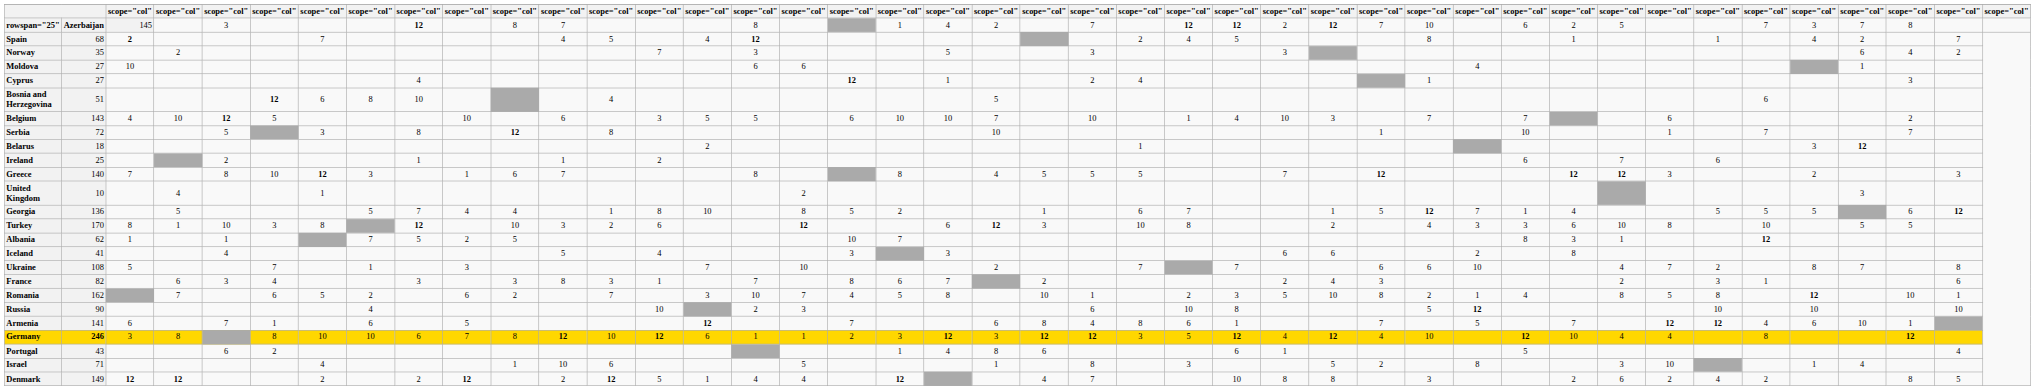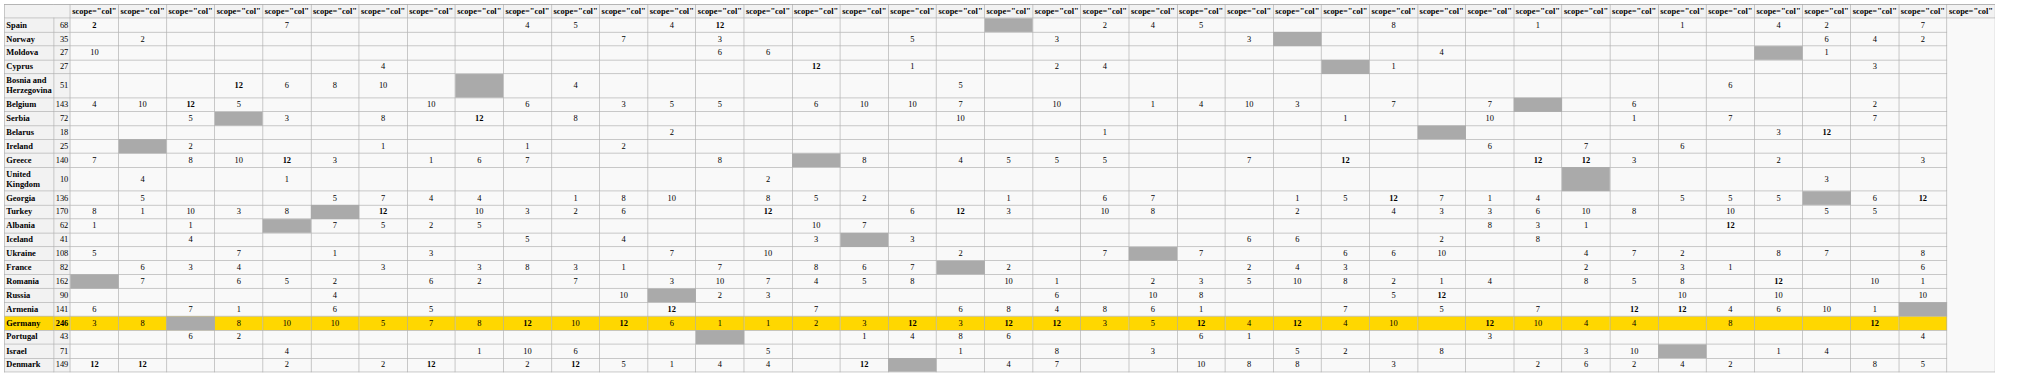- row: (33, 24)
(419, 336) 6 -> (383, 323) 5
(1525, 350) 5 -> (1490, 336) 3
